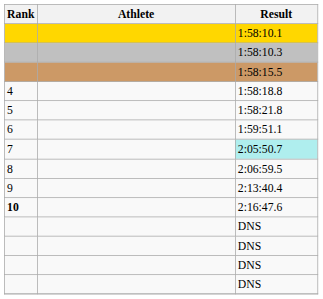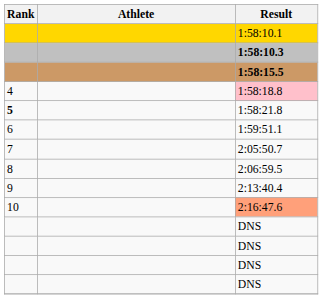(260, 52) normal -> (261, 52) bold
(260, 72) normal -> (261, 72) bold
(260, 91) no background -> (260, 91) pink background
(10, 110) normal -> (10, 110) bold
(260, 149) paleturquoise background -> (260, 149) no background
(13, 207) bold -> (13, 207) normal
(260, 207) no background -> (260, 207) lightsalmon background
